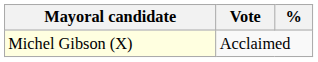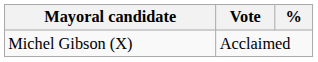(70, 43) lightyellow background -> (70, 43) no background
